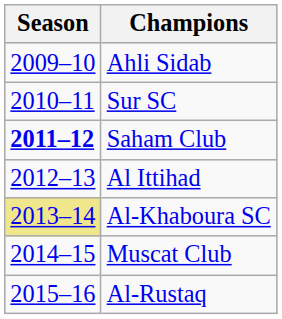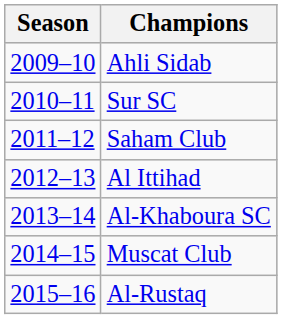(52, 139) bold -> (52, 139) normal
(53, 216) khaki background -> (53, 216) no background
